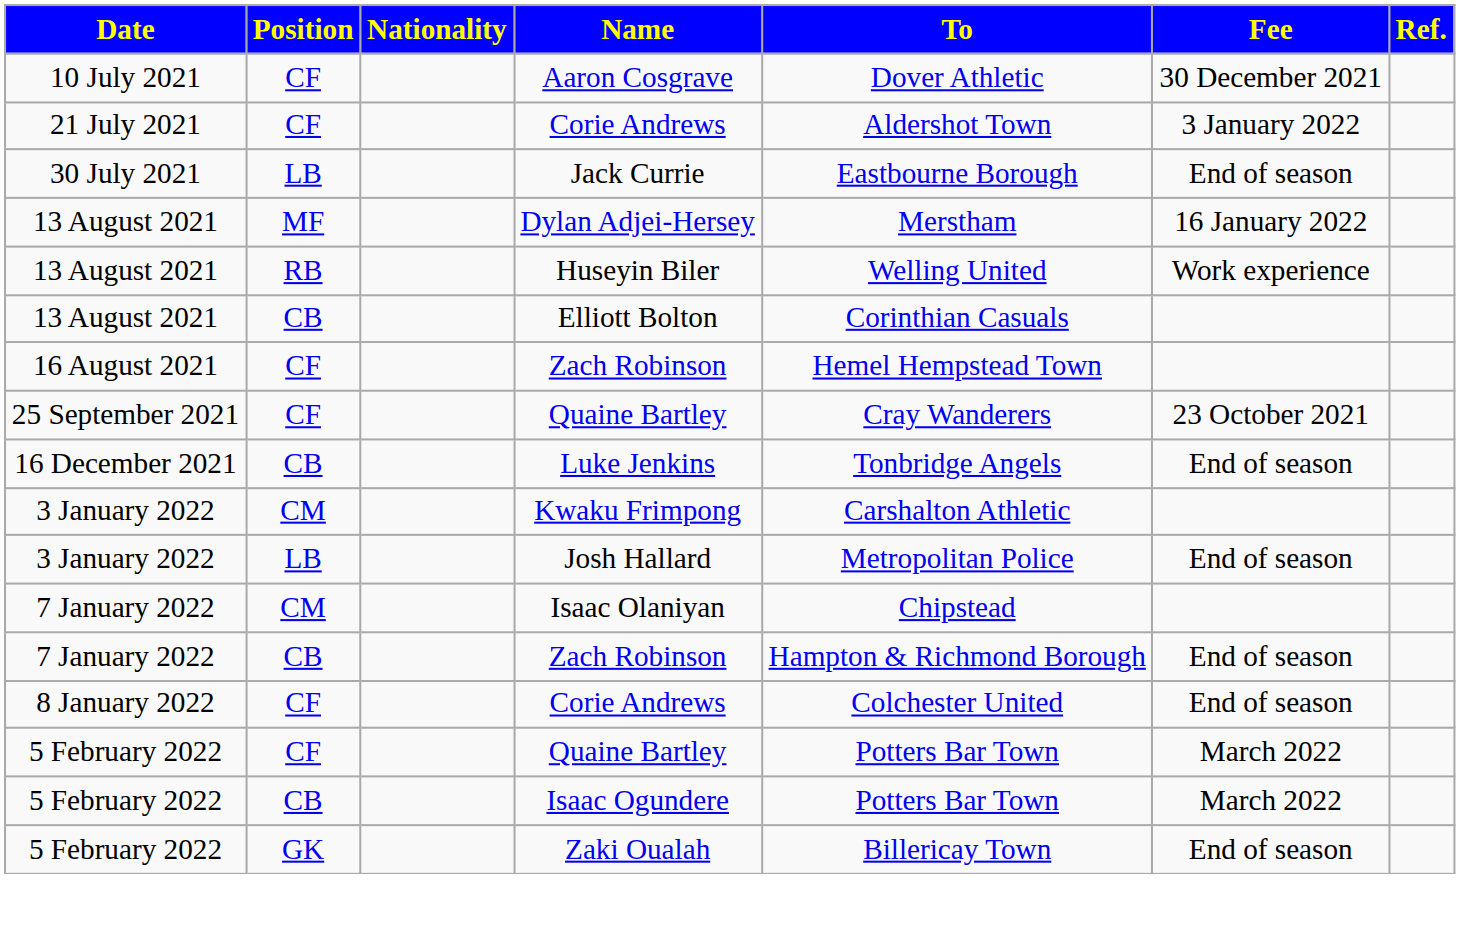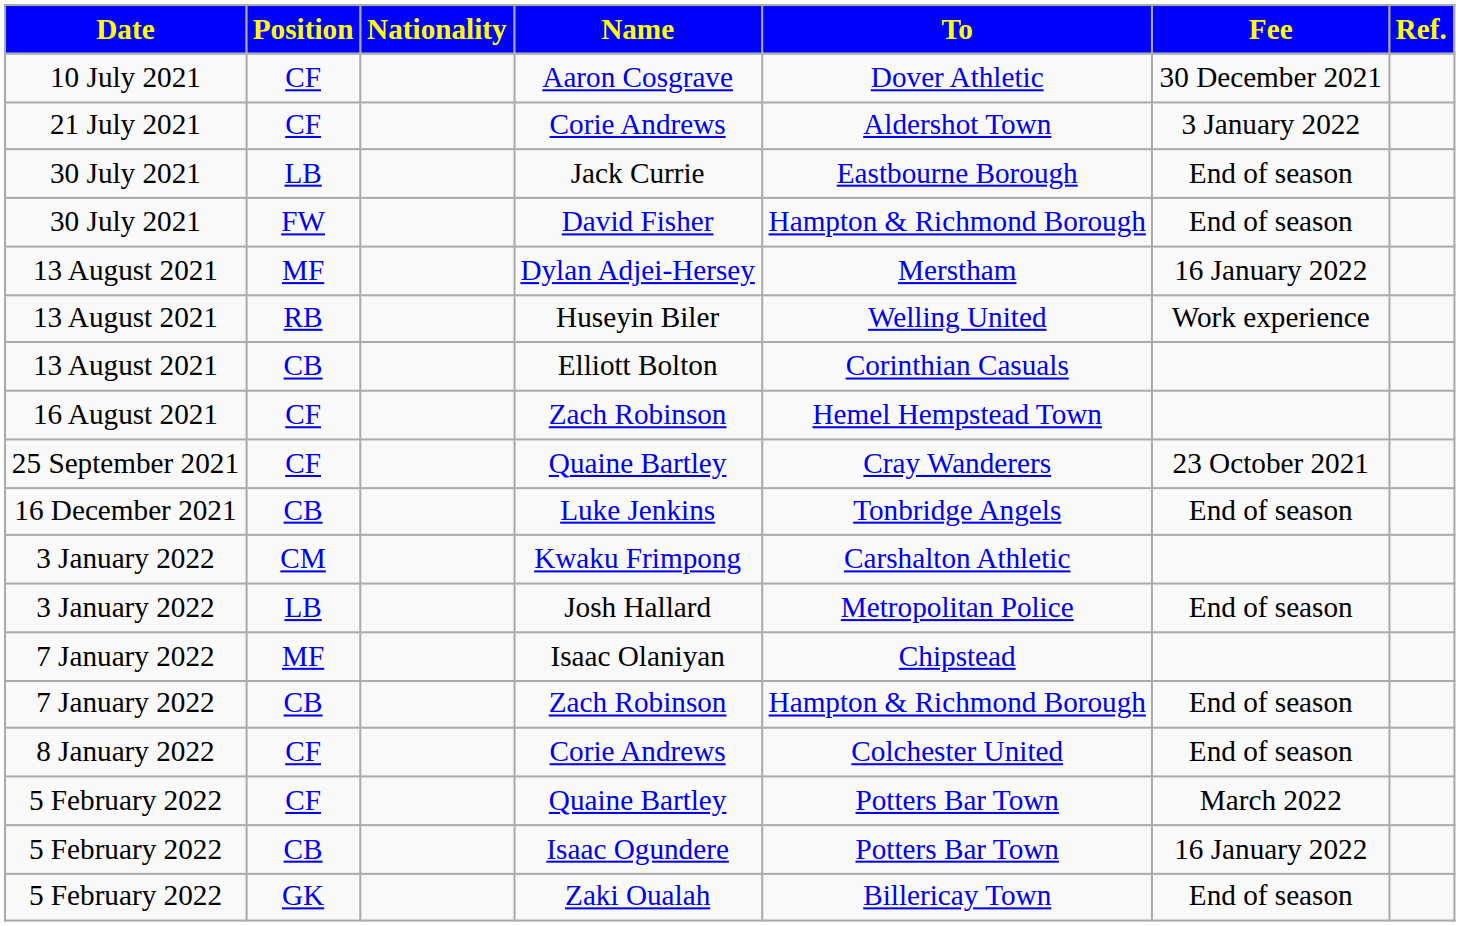+ row: (125, 221)
(303, 607) CM -> (303, 655) MF
(1271, 800) March 2022 -> (1271, 848) 16 January 2022
